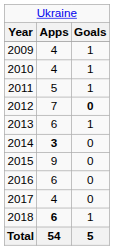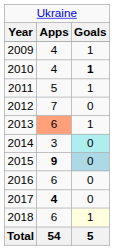(90, 69) normal -> (90, 69) bold
(90, 106) bold -> (90, 106) normal
(54, 124) no background -> (54, 124) lightsalmon background
(54, 143) bold -> (54, 143) normal
(90, 143) no background -> (90, 143) paleturquoise background
(54, 161) normal -> (54, 161) bold
(90, 161) no background -> (90, 161) lightblue background
(54, 198) normal -> (54, 198) bold
(54, 217) bold -> (54, 217) normal
(90, 217) no background -> (90, 217) lightyellow background
